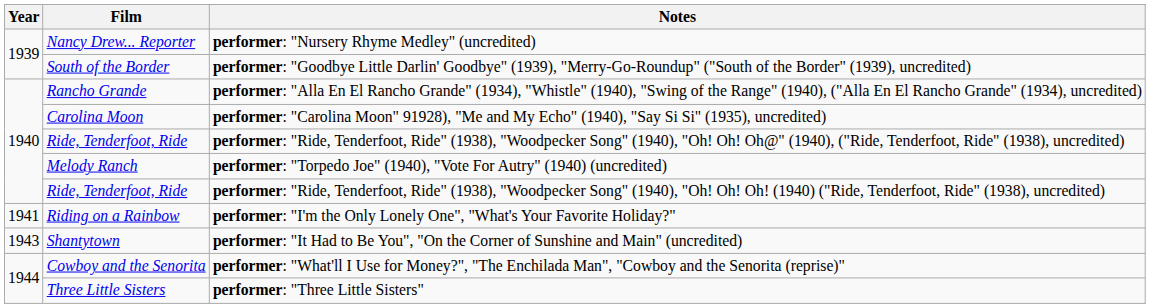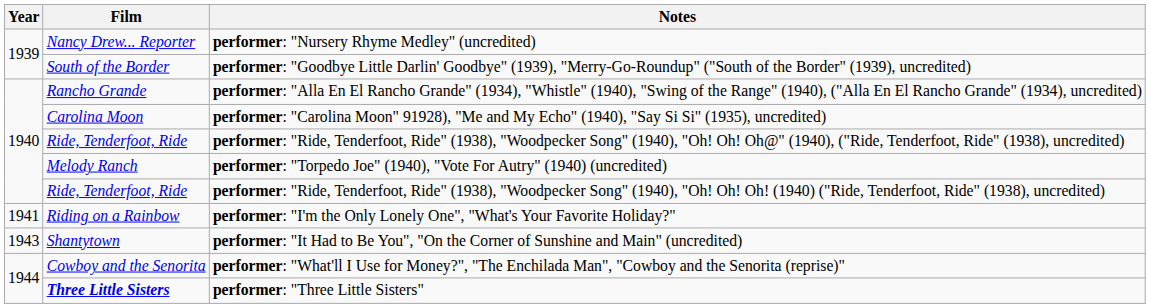(106, 290) normal -> (108, 290) bold
